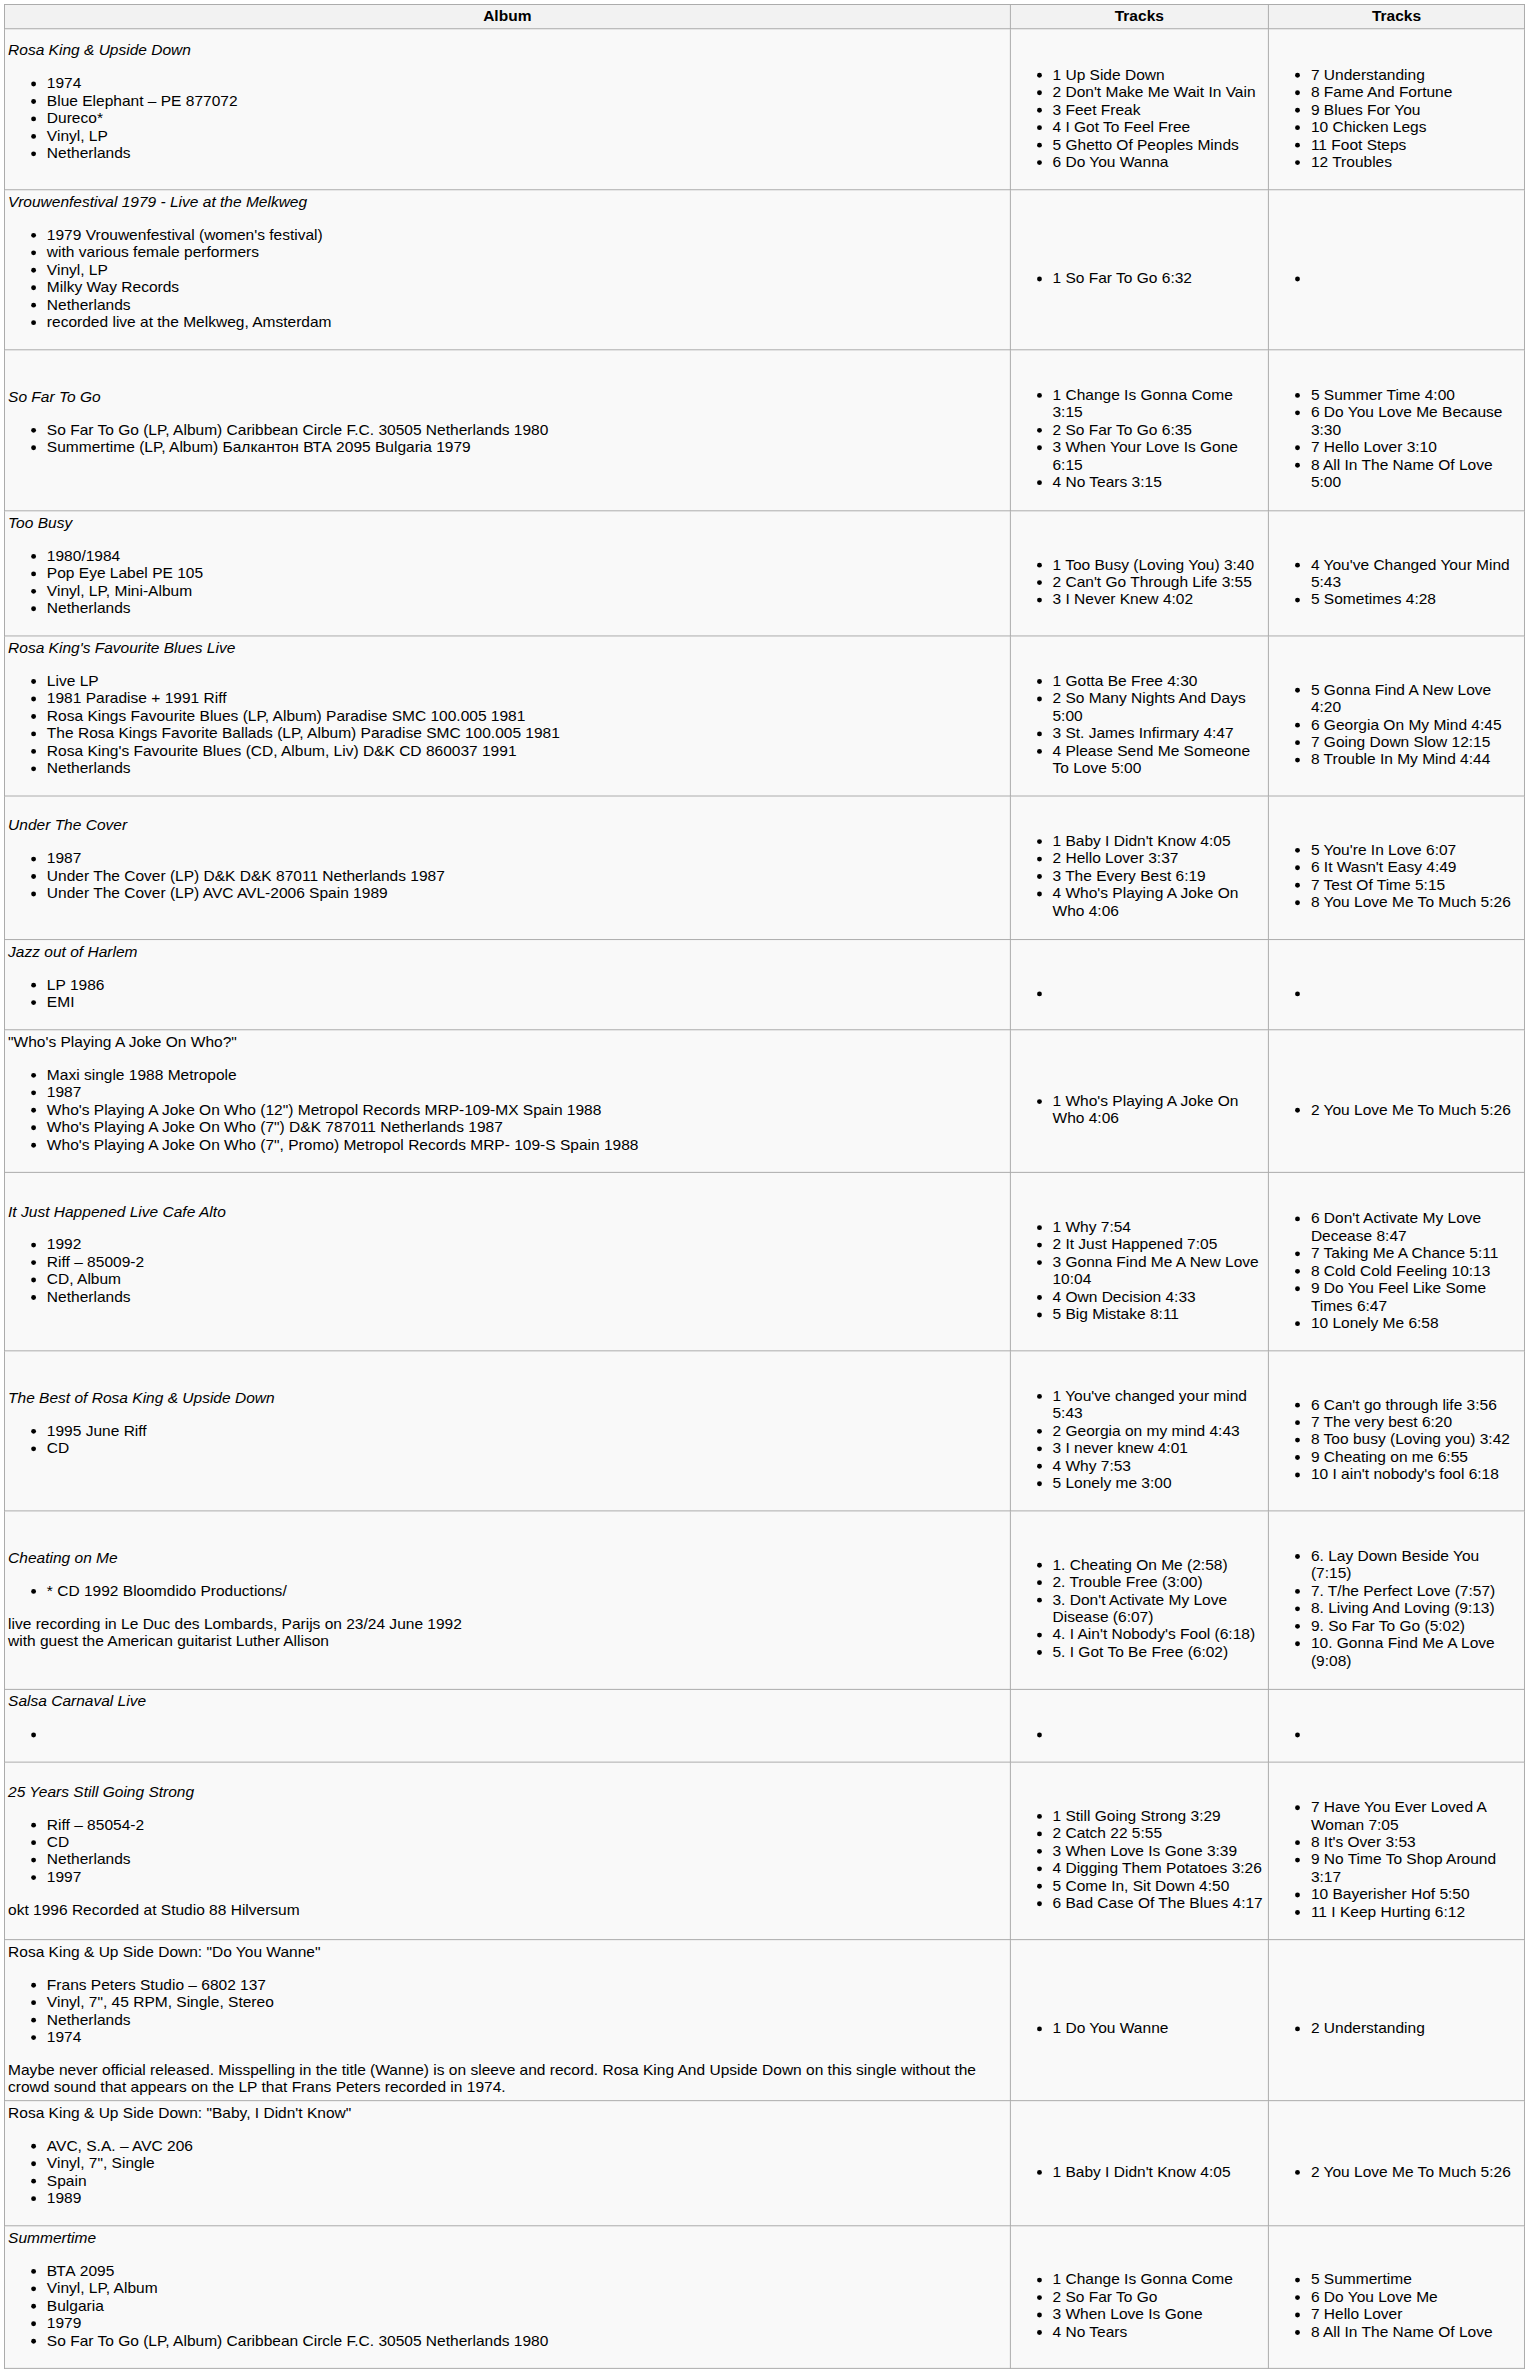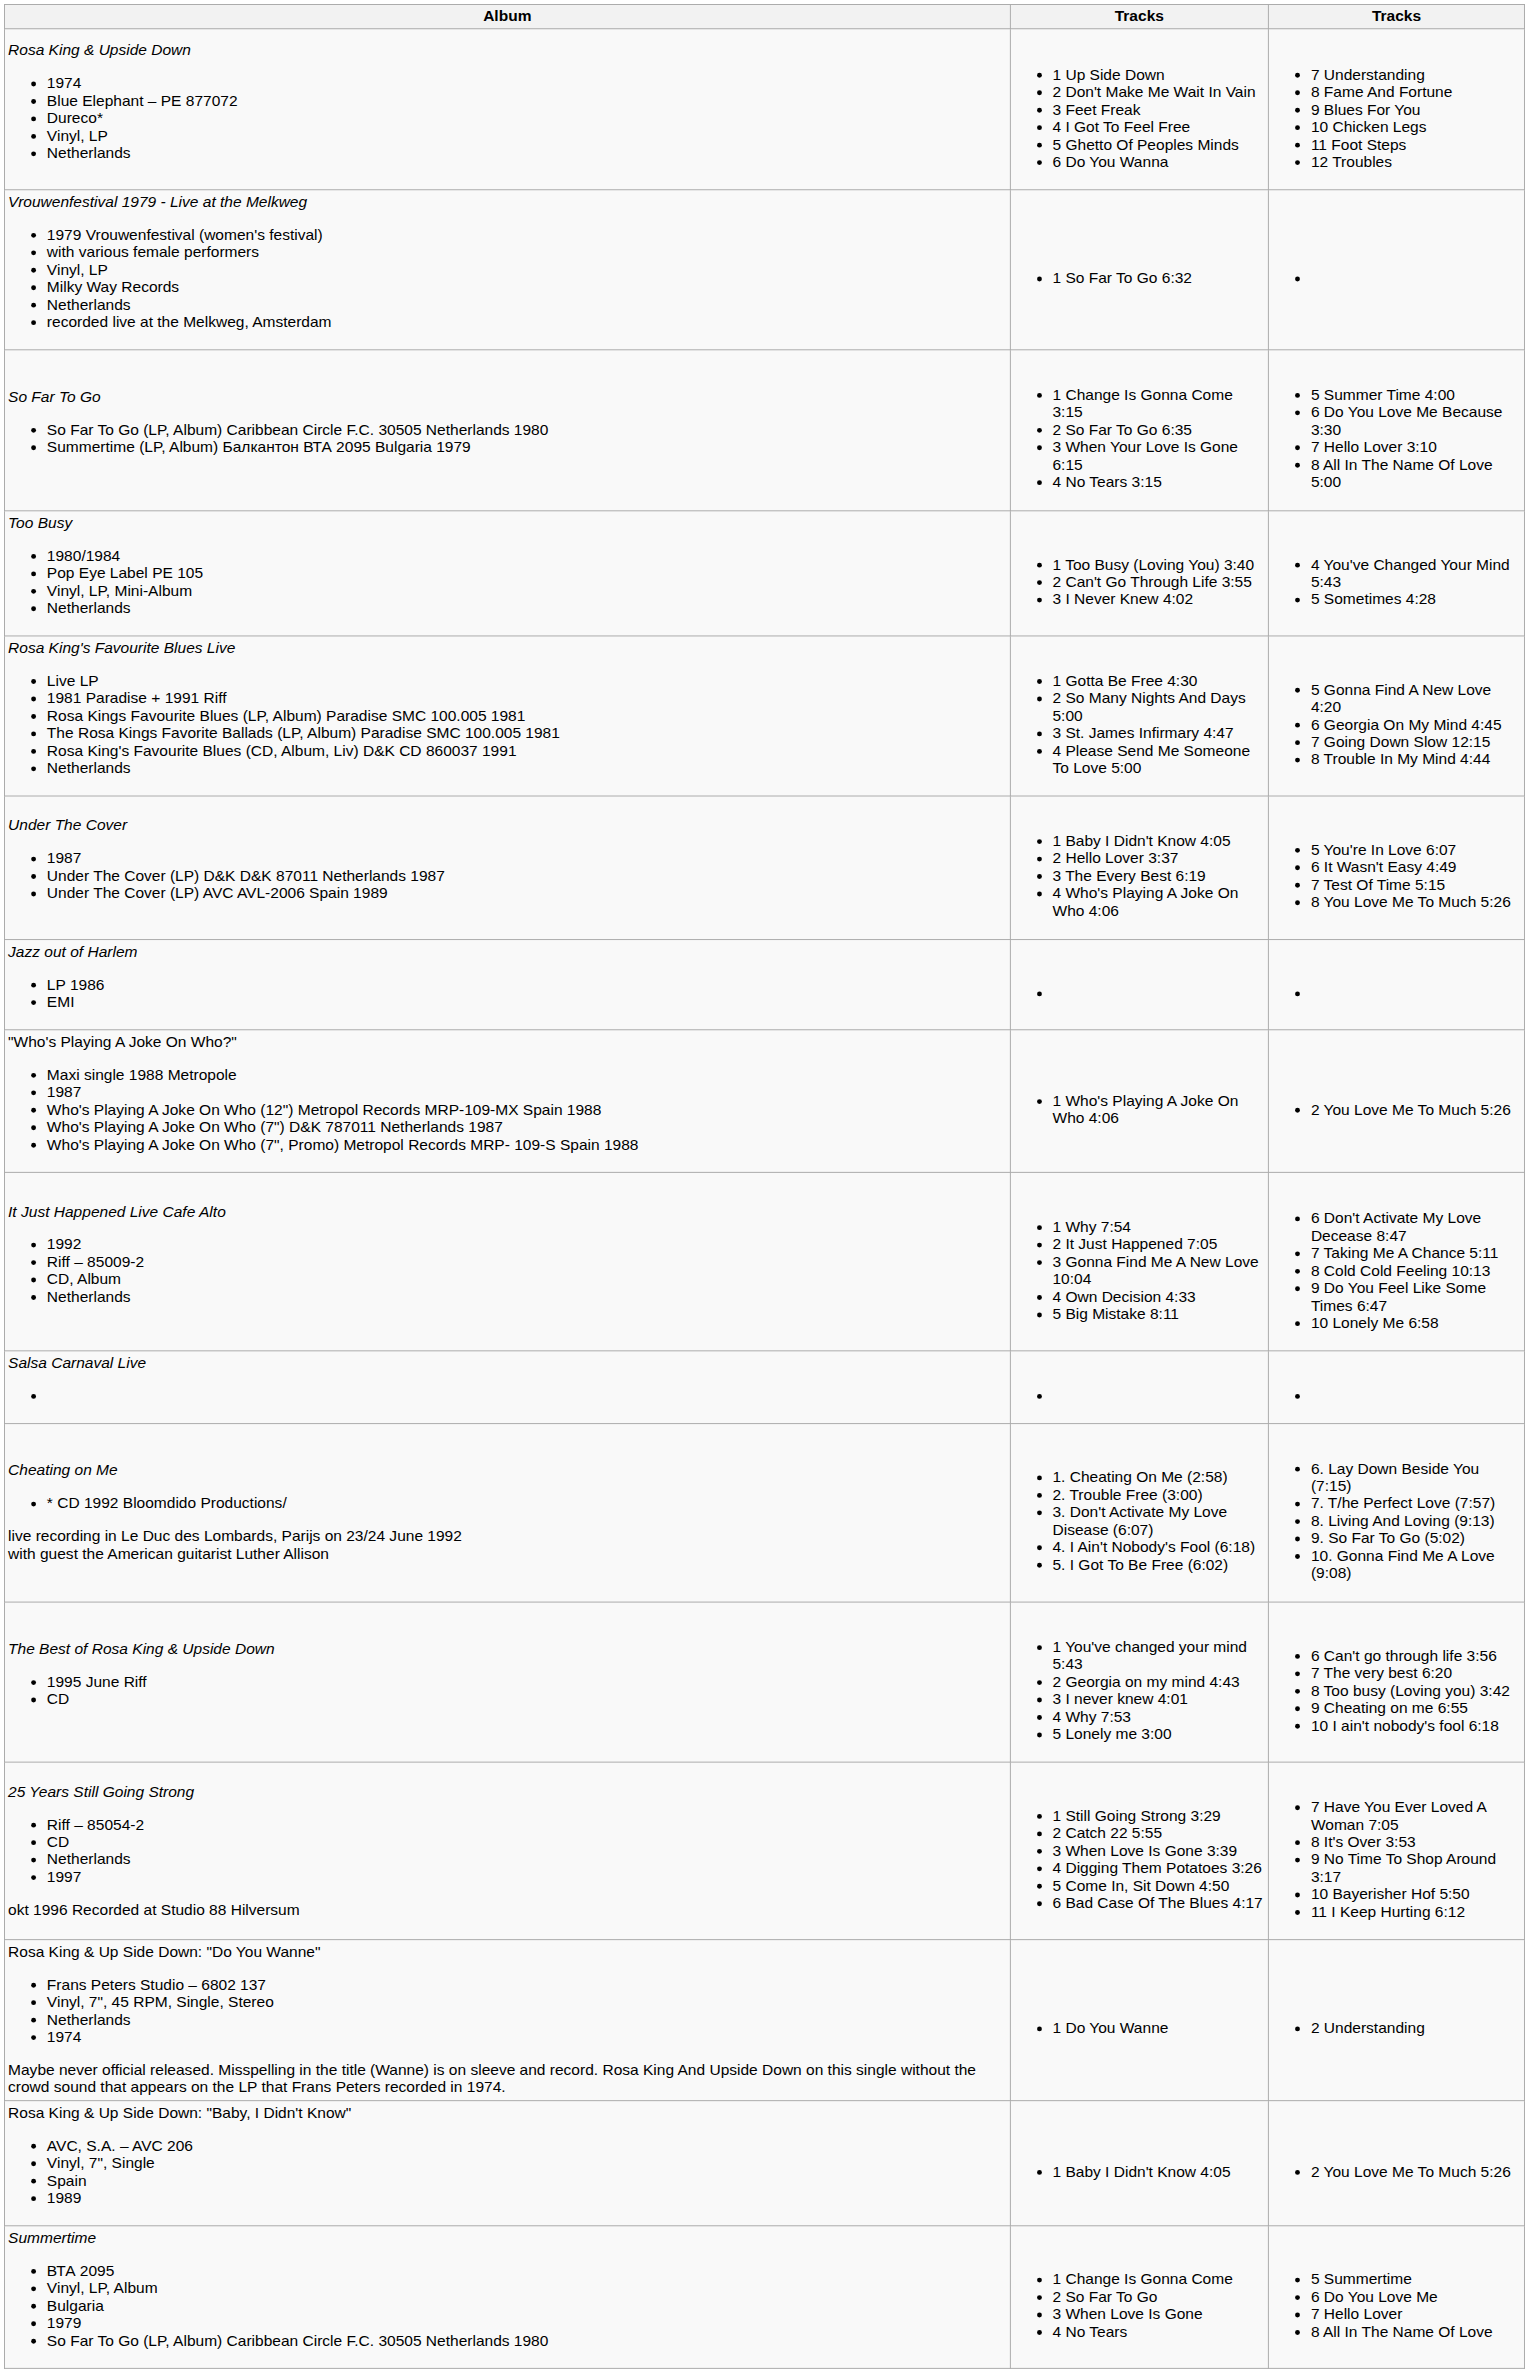rows swapped: (507, 1718) <-> (507, 1423)
